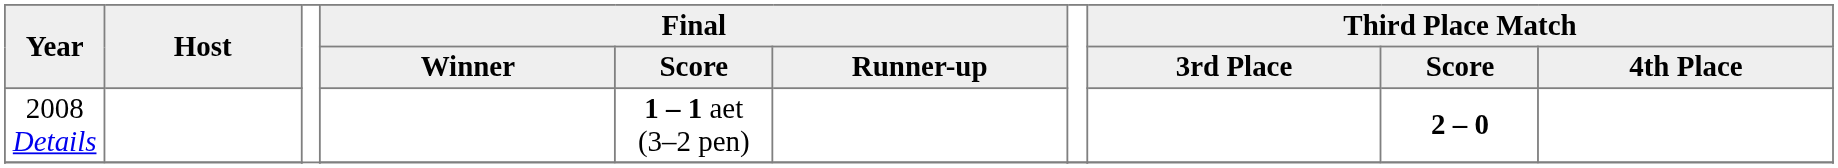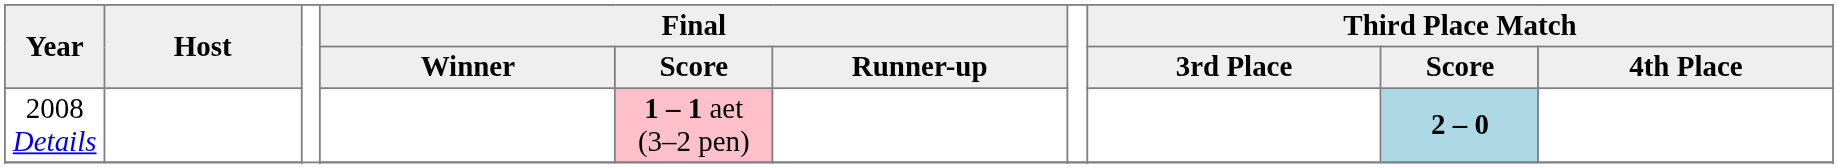(694, 124) no background -> (694, 124) pink background
(1460, 124) no background -> (1460, 124) lightblue background
